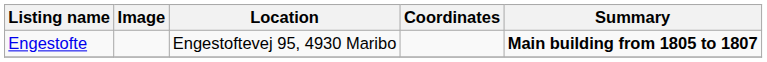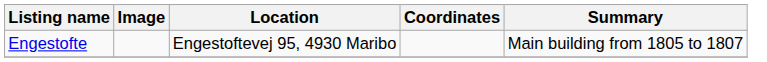(633, 43) bold -> (625, 43) normal
